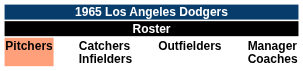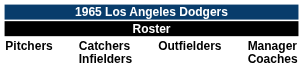(29, 45) lightsalmon background -> (29, 45) no background
